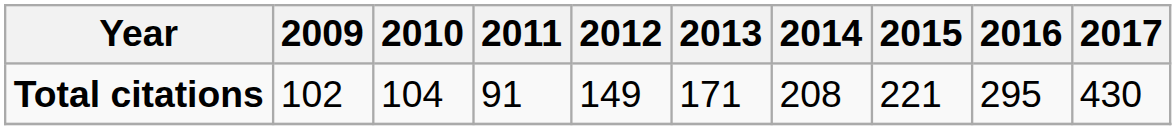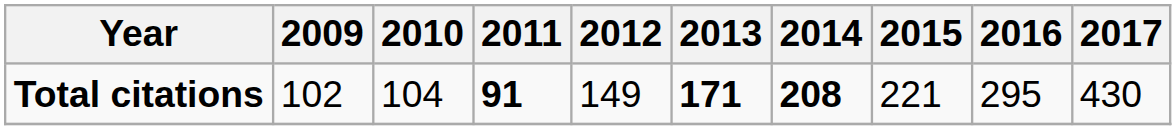(502, 93) normal -> (502, 93) bold
(710, 93) normal -> (710, 93) bold
(811, 93) normal -> (811, 93) bold
